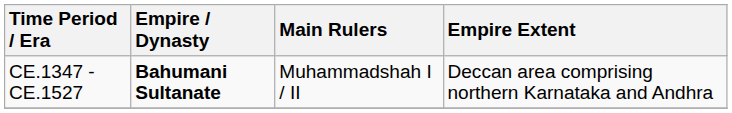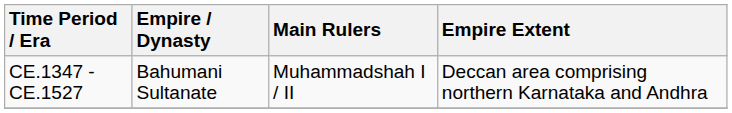(181, 81) bold -> (179, 81) normal
